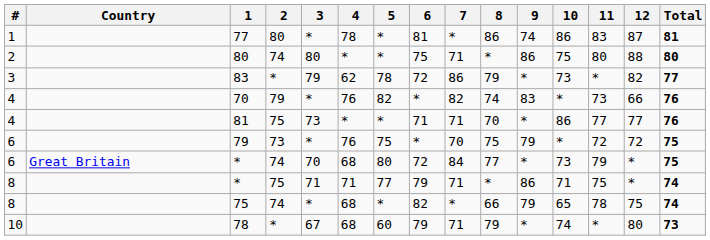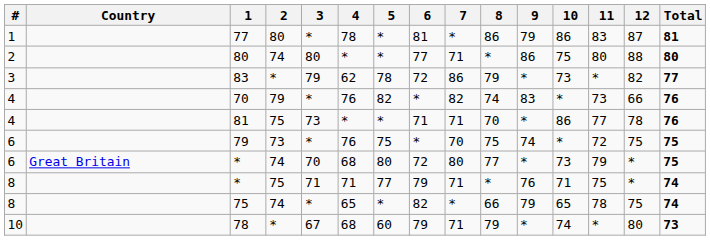(528, 36) 74 -> (528, 36) 79
(420, 57) 75 -> (420, 57) 77
(635, 120) 77 -> (635, 120) 78
(528, 141) 79 -> (528, 141) 74
(635, 141) 72 -> (635, 141) 75
(456, 162) 84 -> (456, 162) 80
(528, 183) 86 -> (528, 183) 76
(349, 204) 68 -> (349, 204) 65
